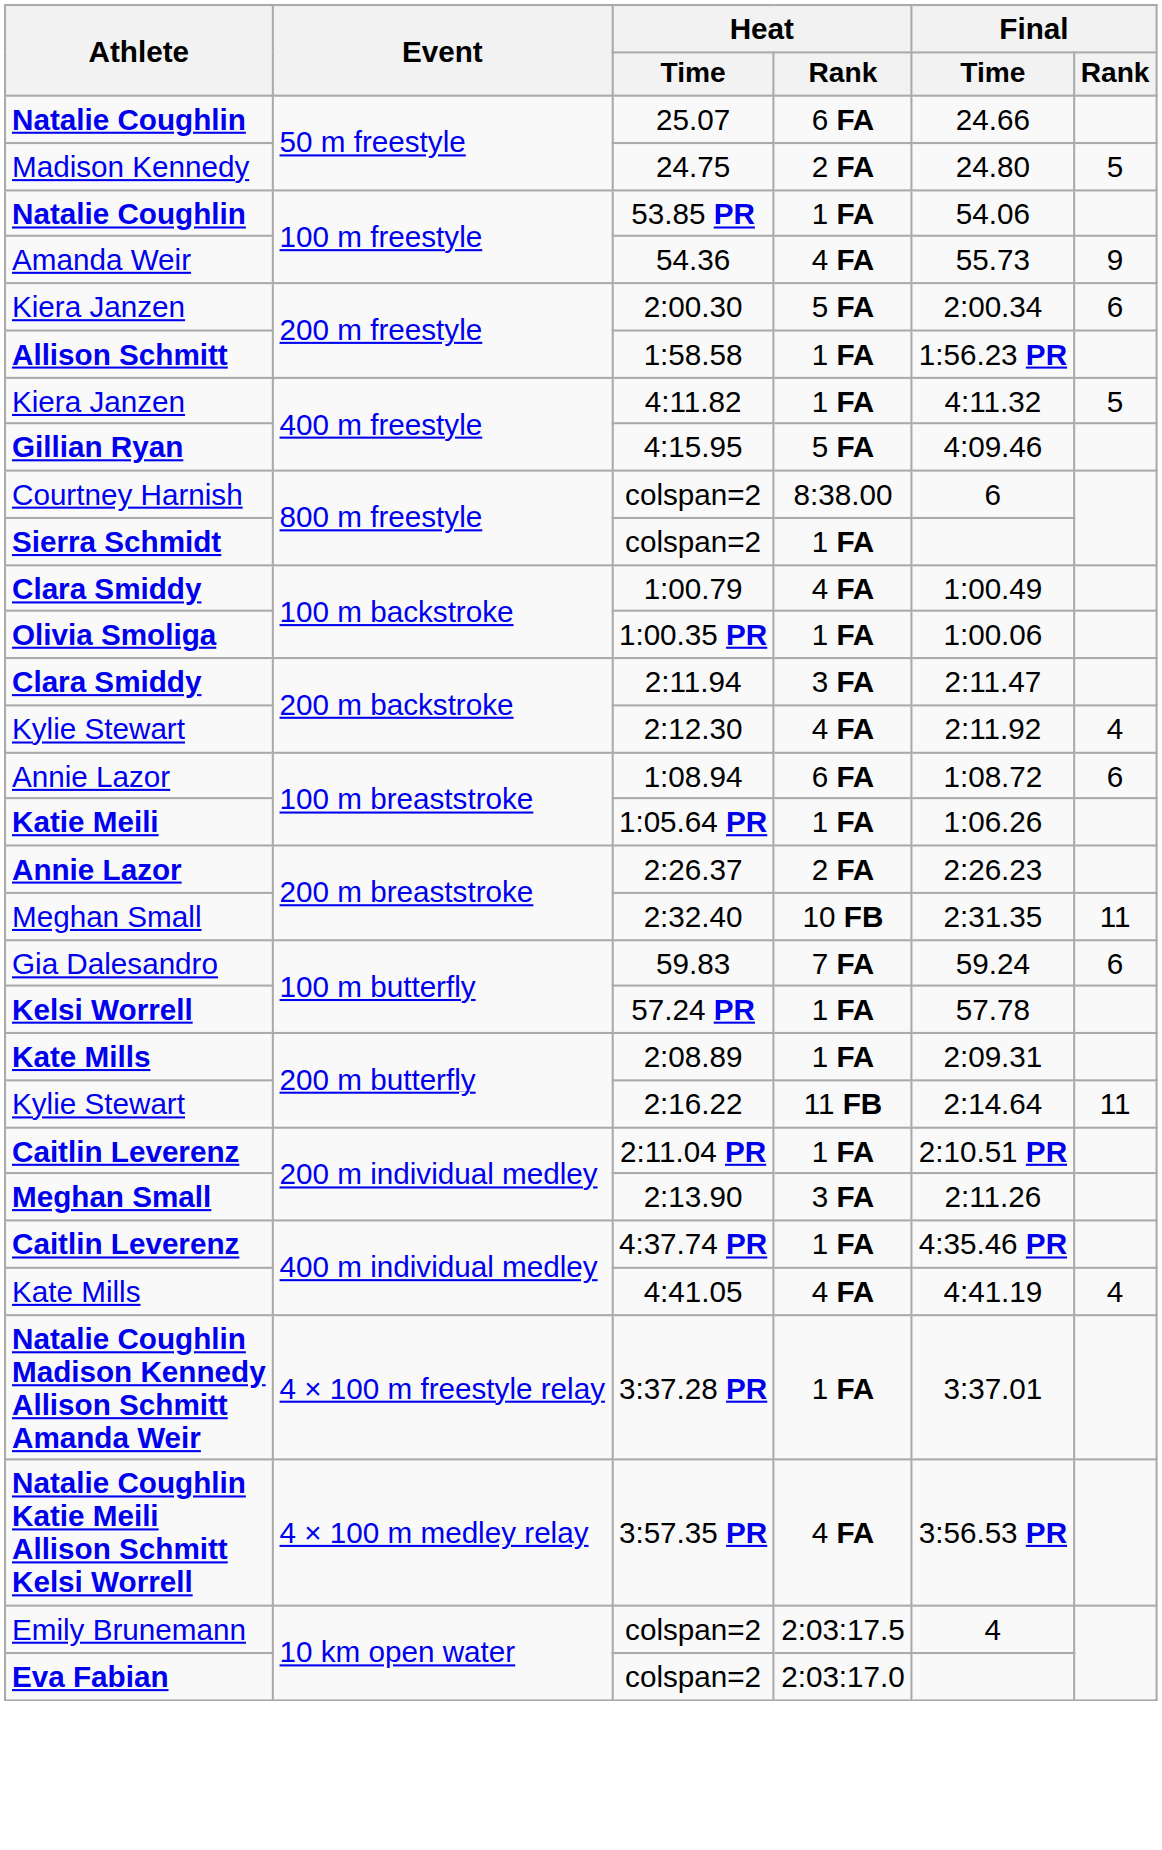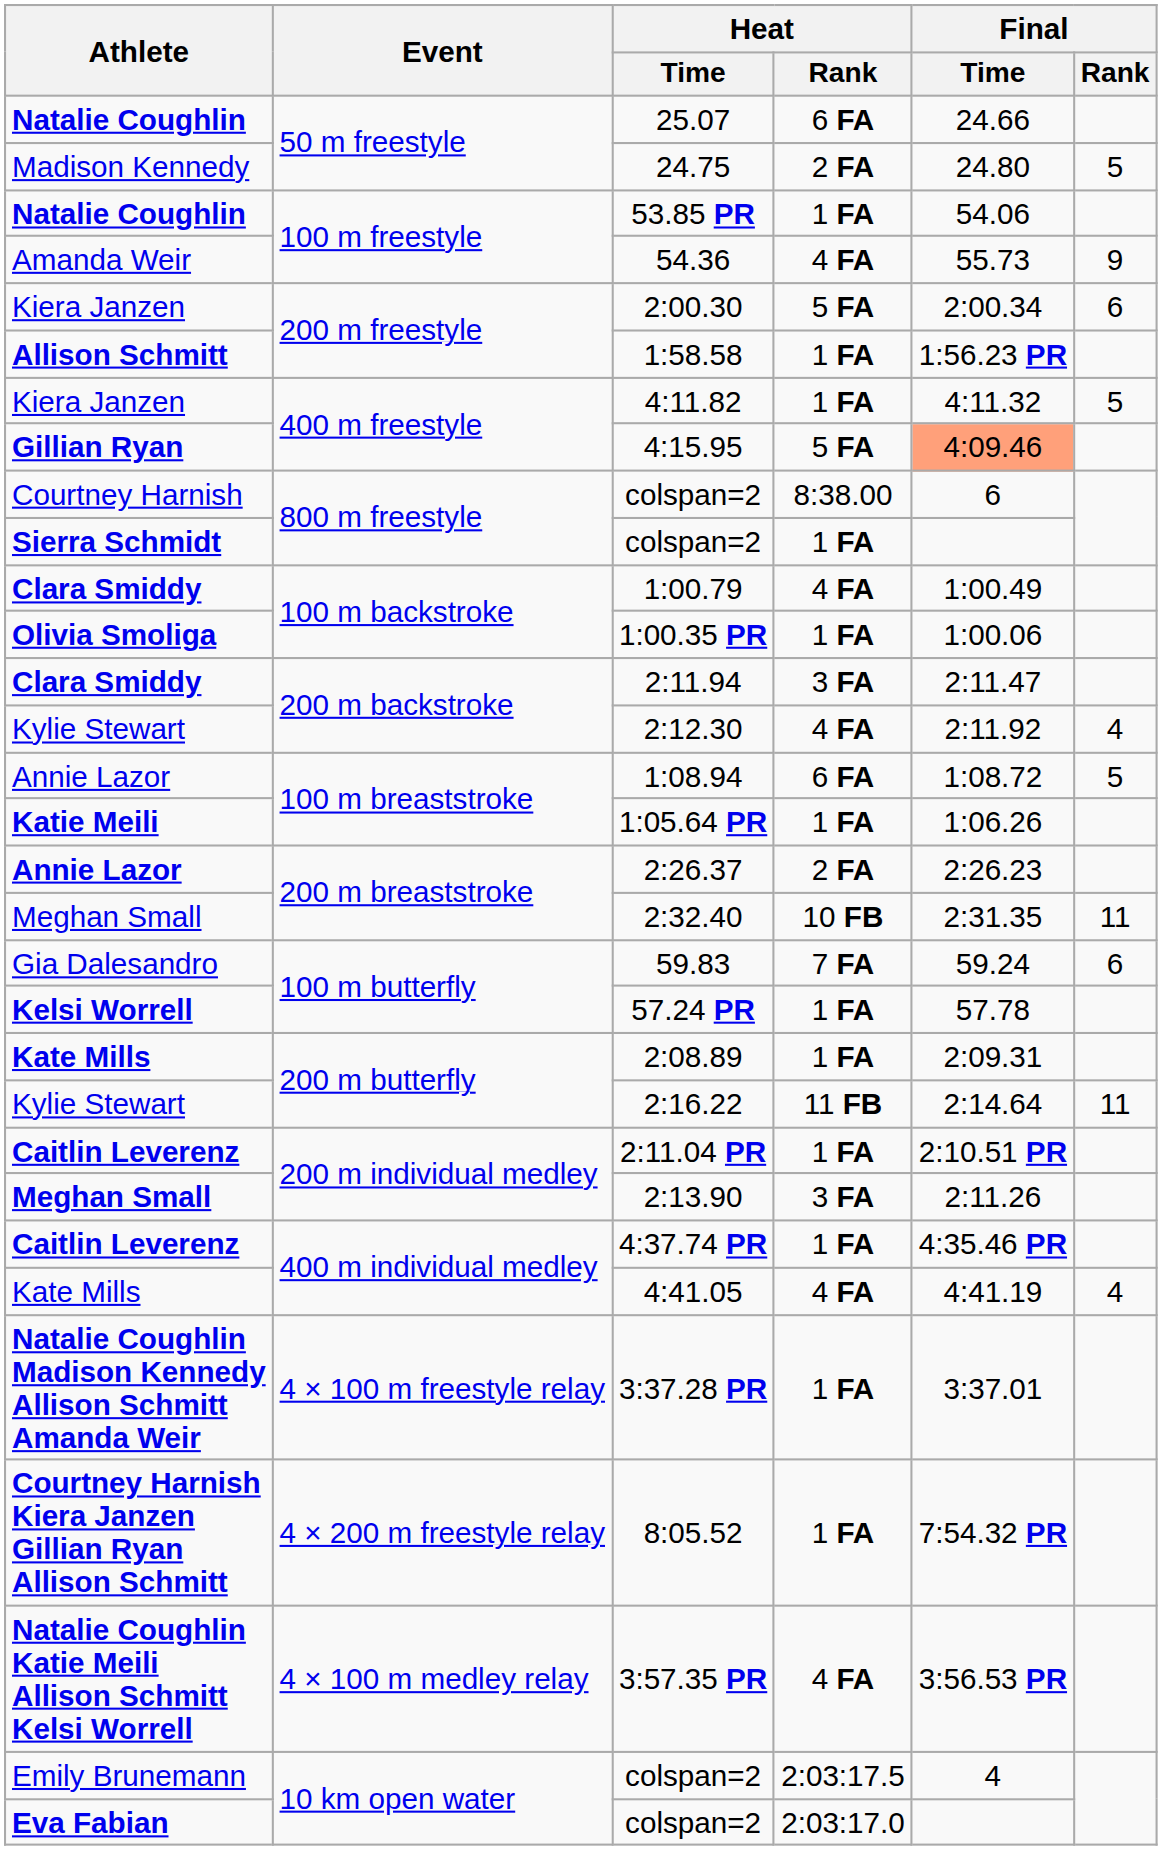(993, 448) no background -> (993, 448) lightsalmon background
(1115, 776) 6 -> (1115, 776) 5
+ row: (136, 1534)
